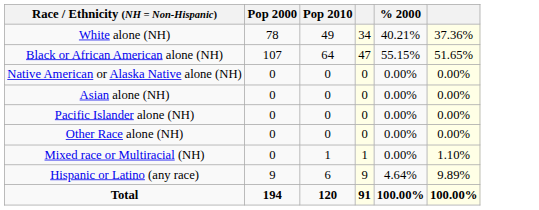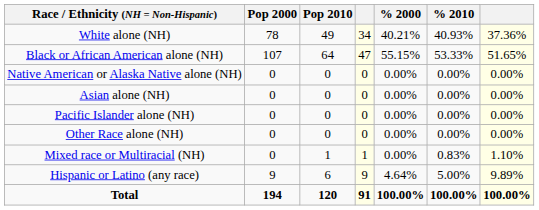+ column: (454, 14)
